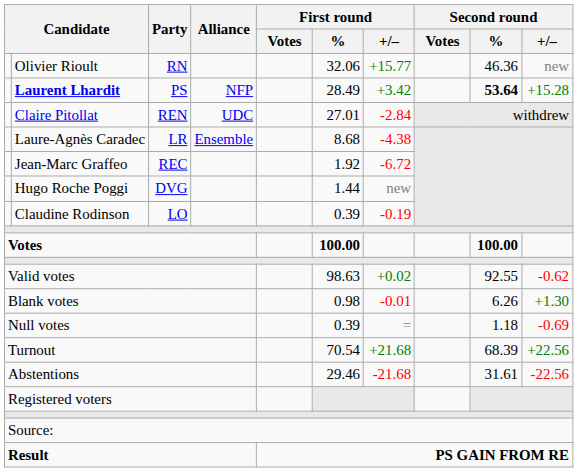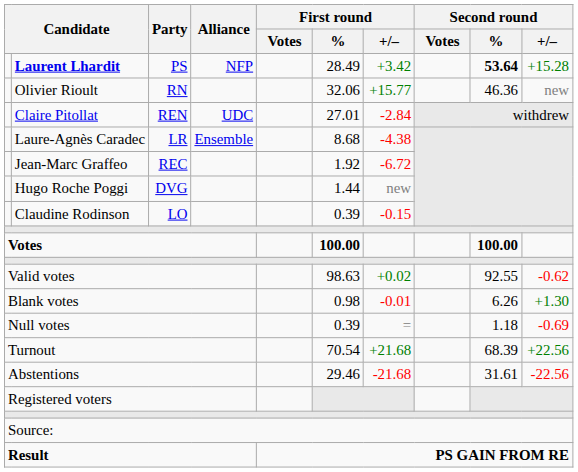rows swapped: (56, 66) <-> (67, 90)
(396, 213) -0.19 -> (396, 213) -0.15
